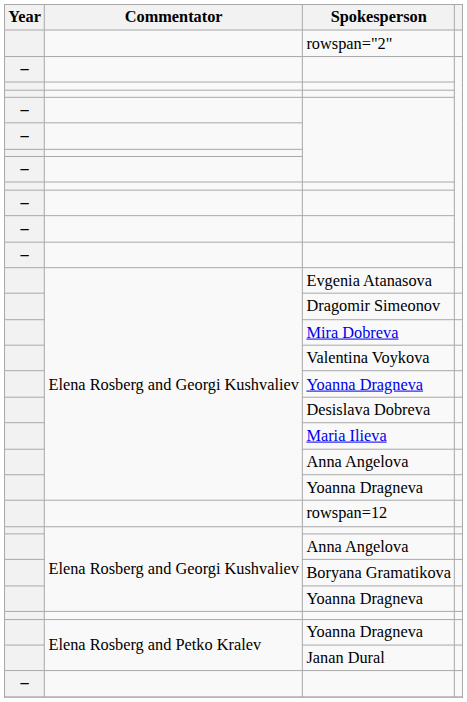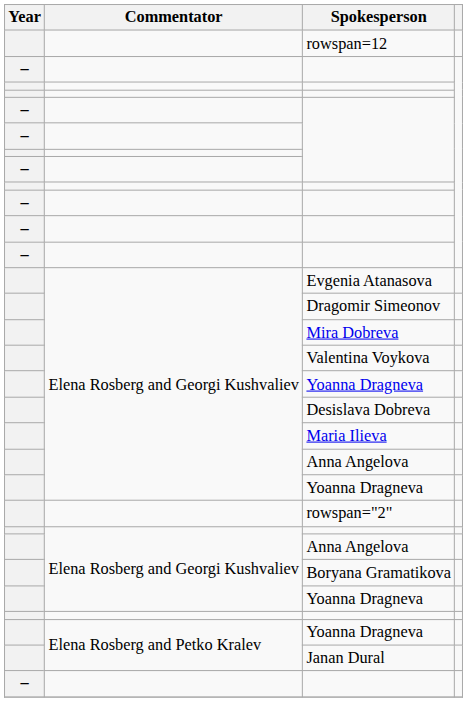rows swapped: (174, 513) <-> (174, 43)
